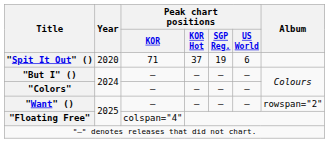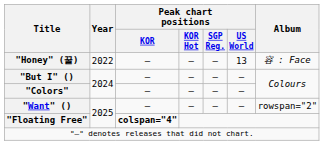- row: (50, 60)
+ row: (47, 61)
(153, 118) normal -> (147, 120) bold
